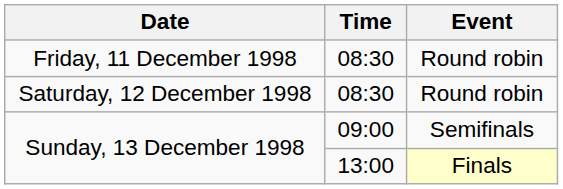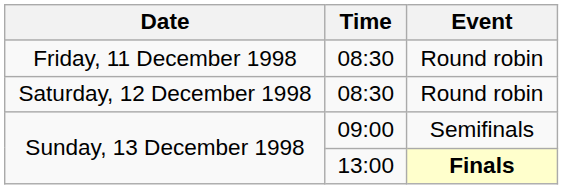(482, 165) normal -> (482, 165) bold
